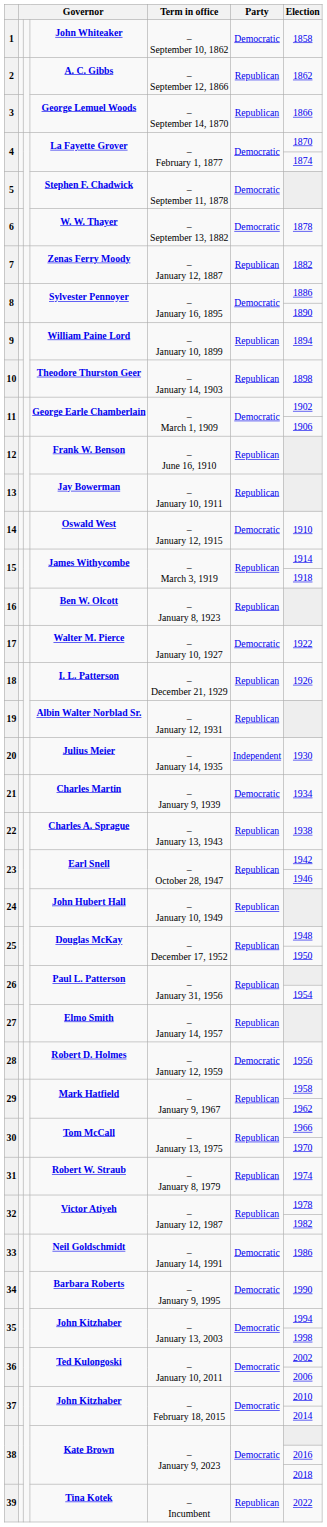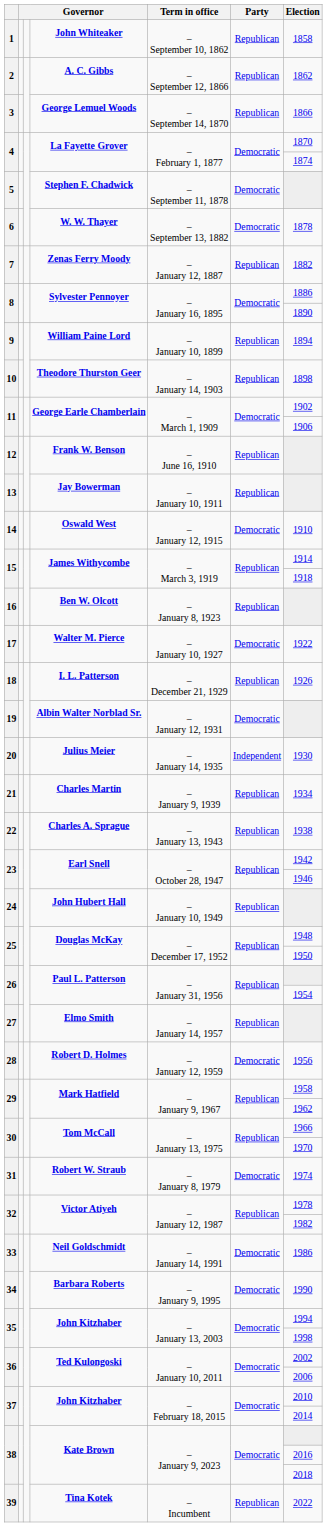(257, 38) Democratic -> (257, 38) Republican
(257, 719) Republican -> (257, 719) Democratic
(257, 793) Democratic -> (257, 793) Republican
(257, 1176) Republican -> (257, 1176) Democratic
